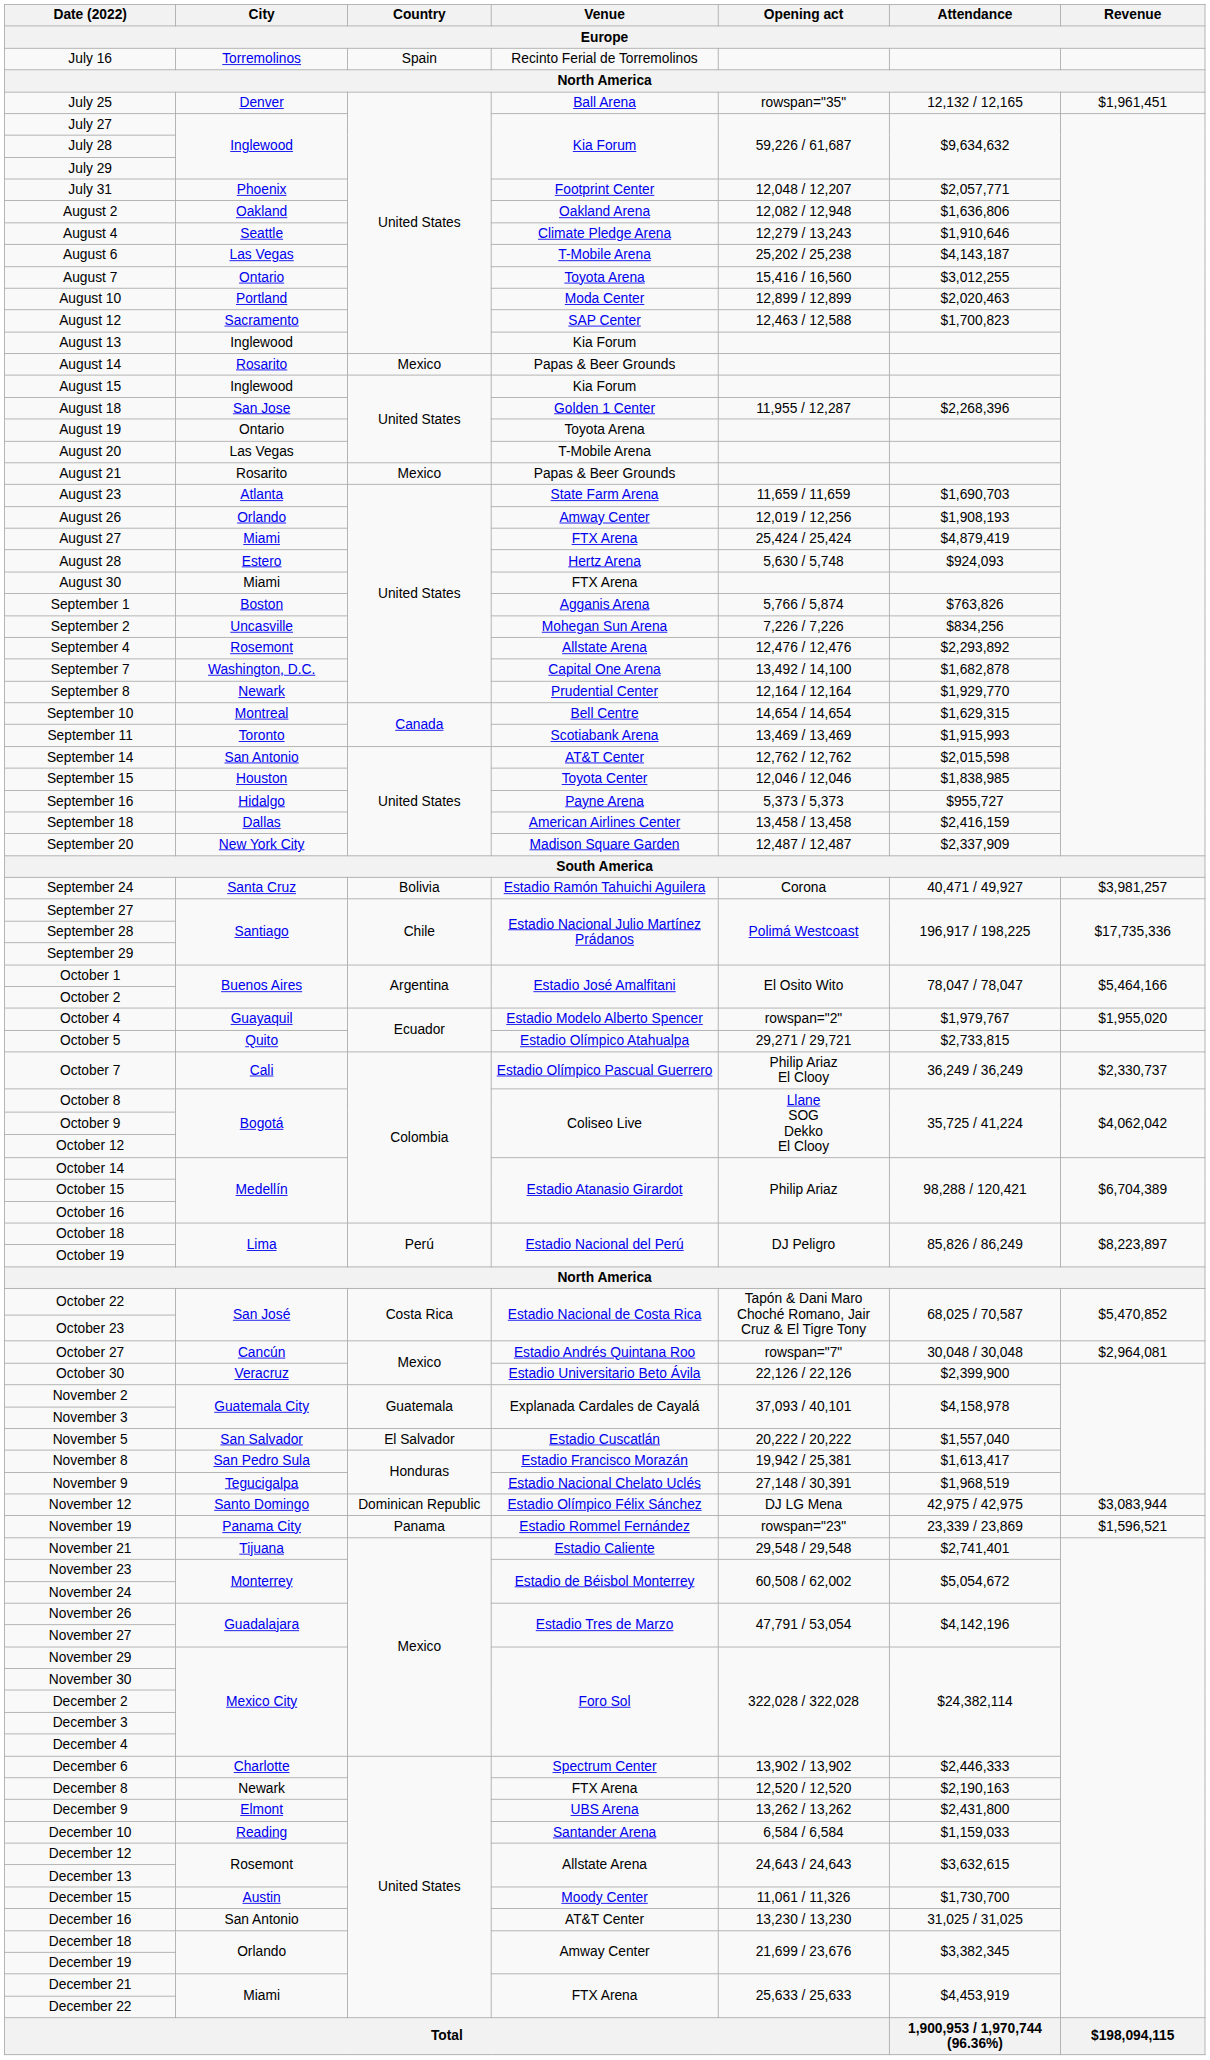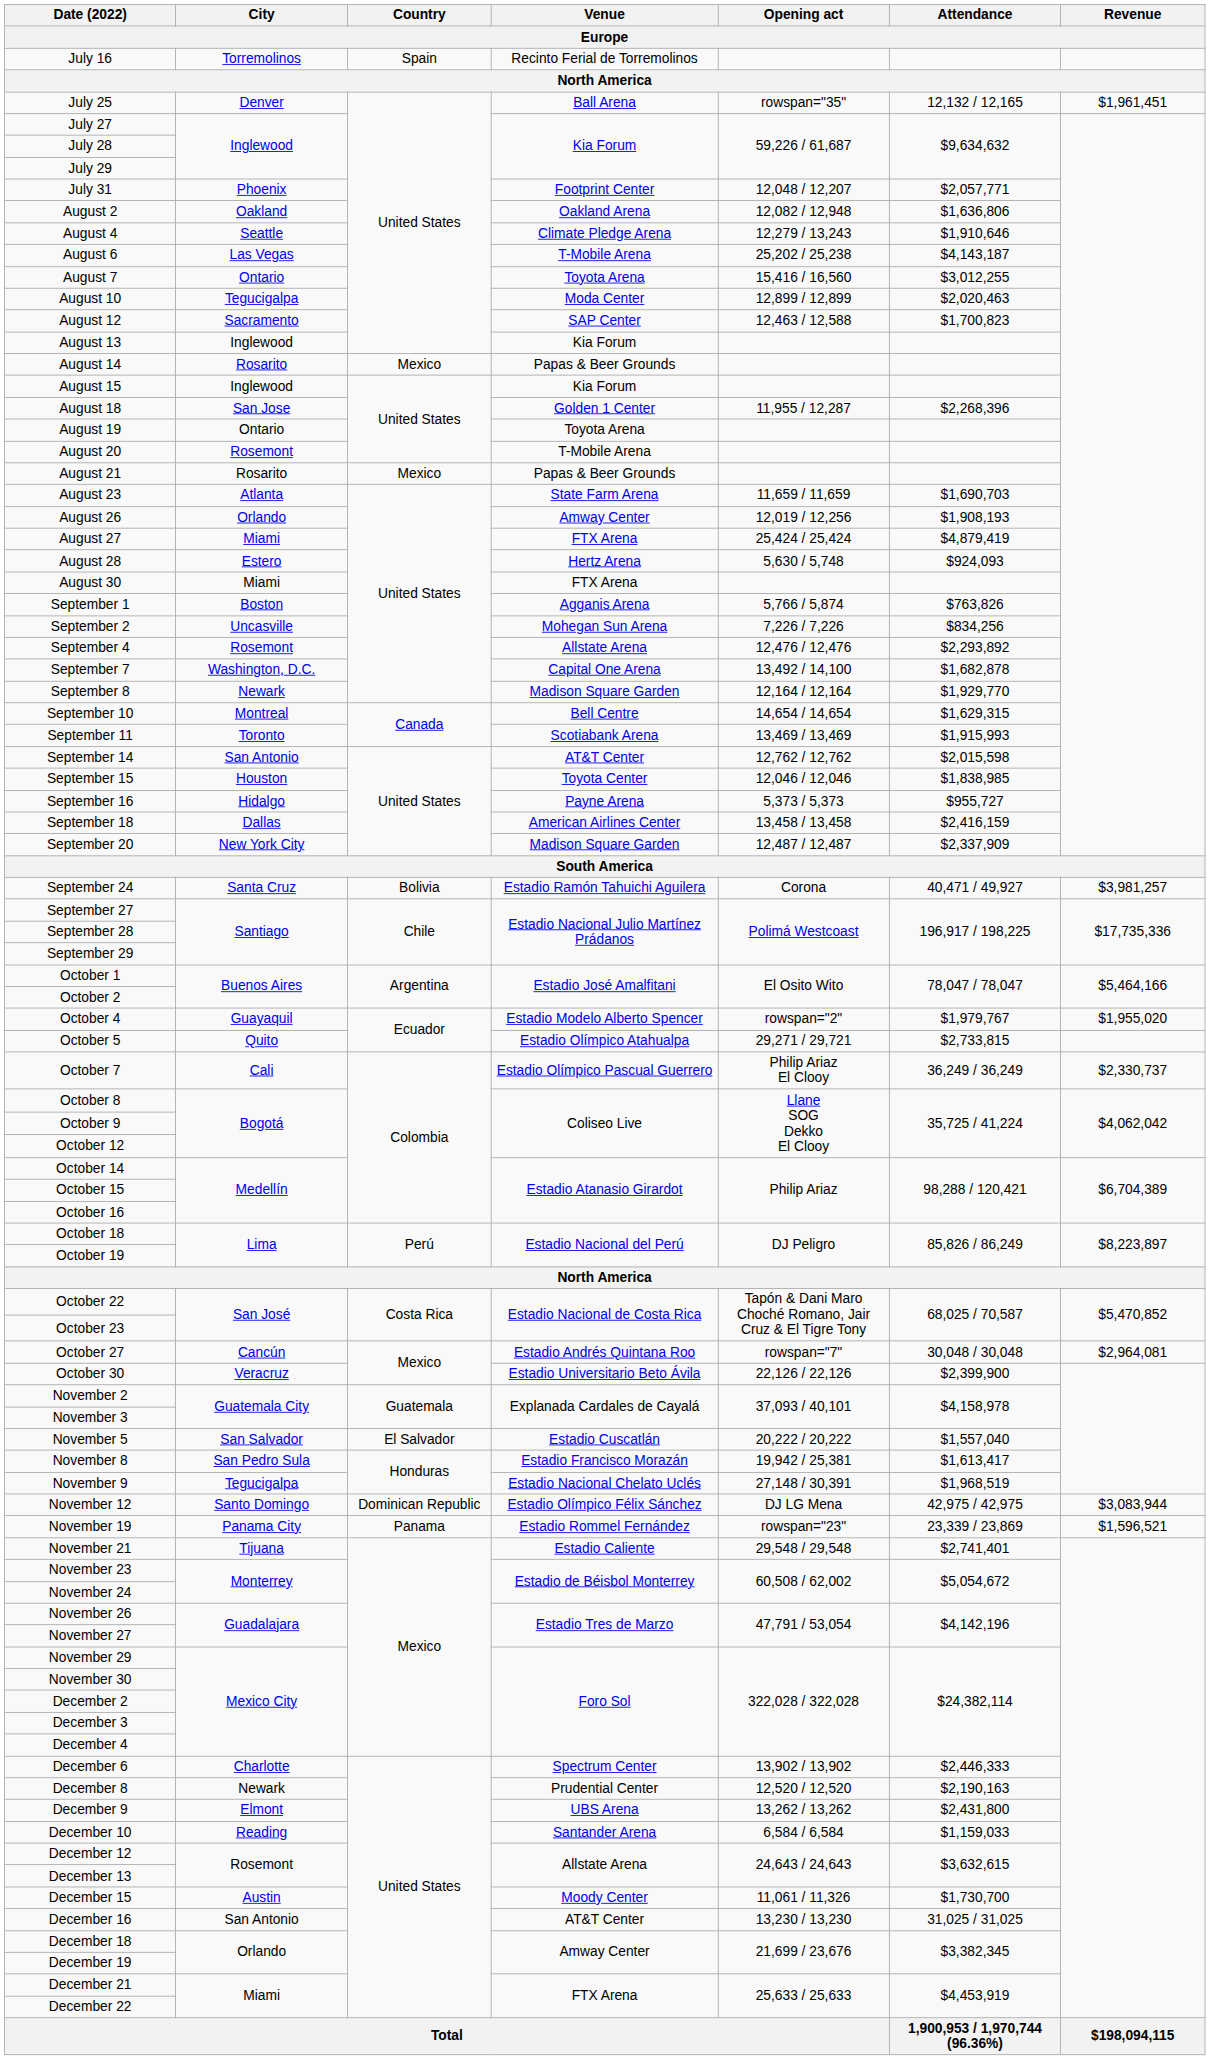(262, 299) Portland -> (262, 299) Tegucigalpa
(262, 451) Las Vegas -> (262, 451) Rosemont
(605, 691) Prudential Center -> (605, 691) Madison Square Garden
(605, 1788) FTX Arena -> (605, 1788) Prudential Center
